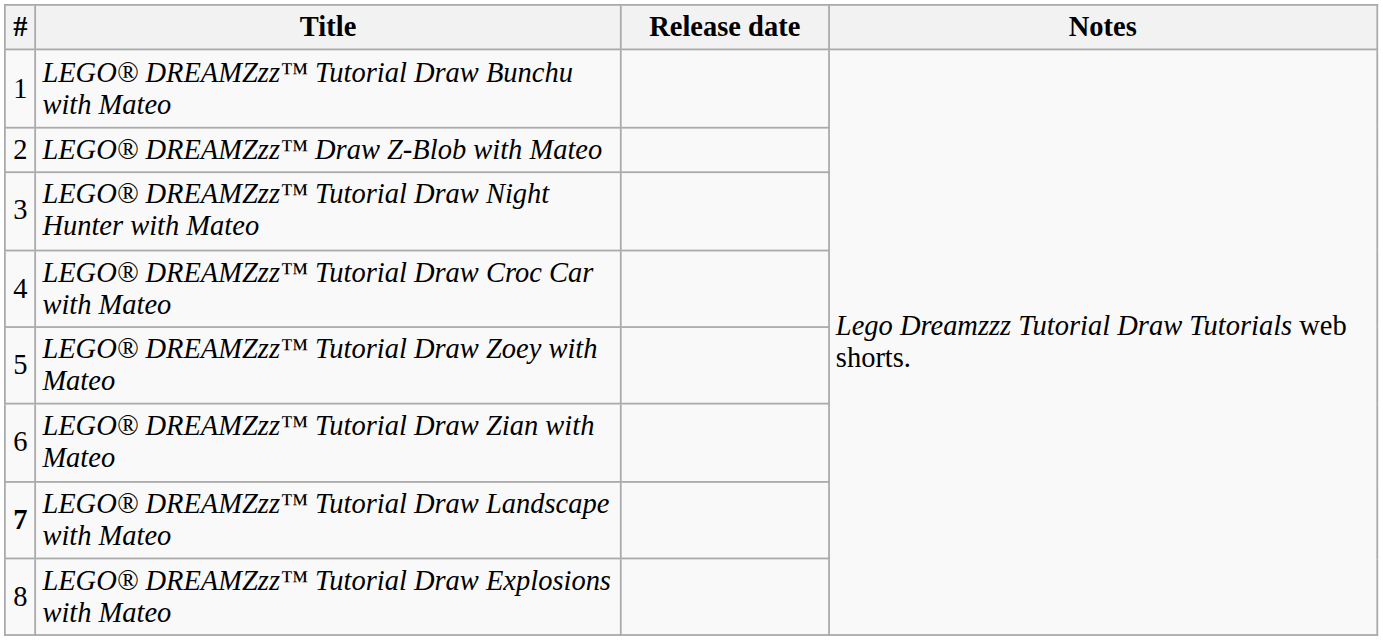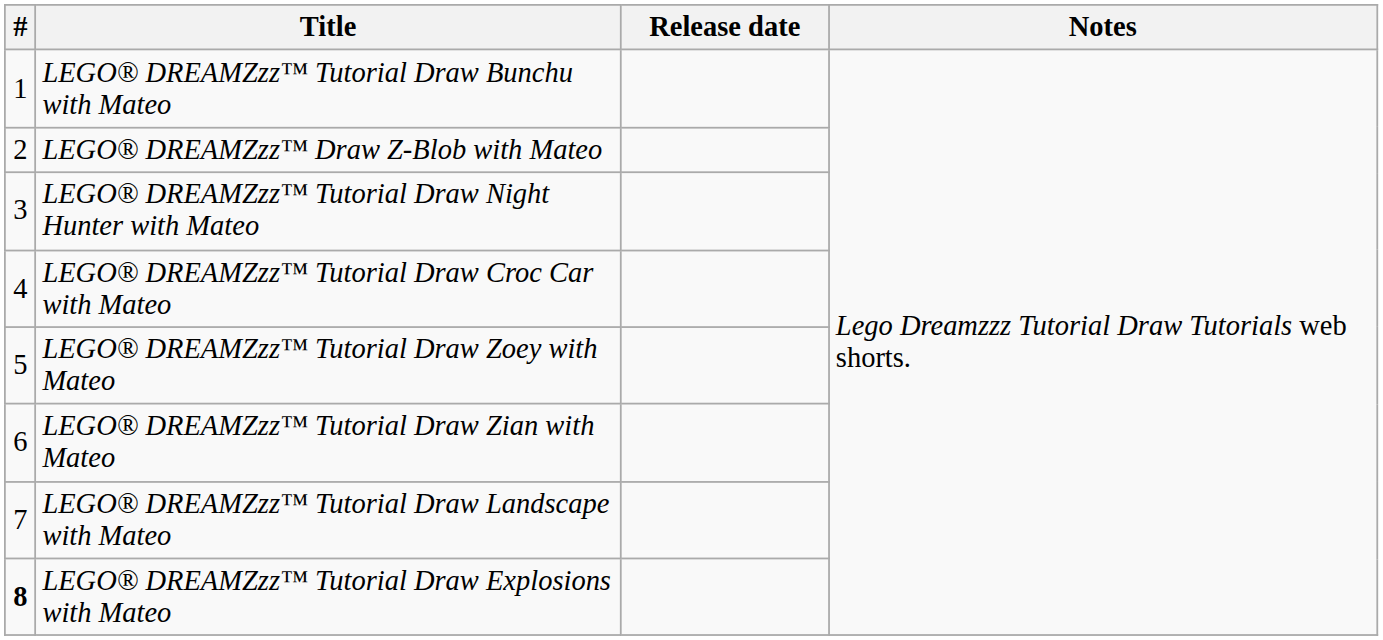(20, 519) bold -> (20, 519) normal
(20, 596) normal -> (20, 596) bold
